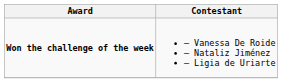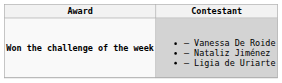(217, 53) no background -> (217, 53) lightgrey background
